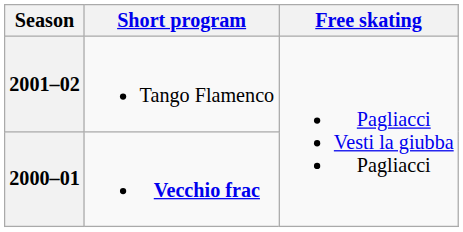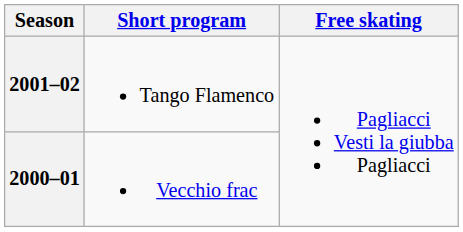(182, 190) bold -> (182, 190) normal
